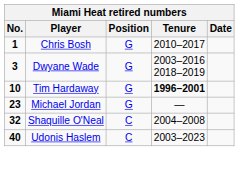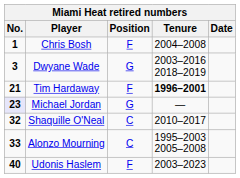(129, 45) G -> (130, 45) F
(179, 45) 2010–2017 -> (180, 45) 2004–2008
(15, 89) 10 -> (15, 89) 21
(129, 89) G -> (130, 89) F
(15, 105) no background -> (15, 105) lavender background
(179, 121) 2004–2008 -> (180, 121) 2010–2017
+ row: (66, 143)
(129, 137) C -> (130, 165) F
